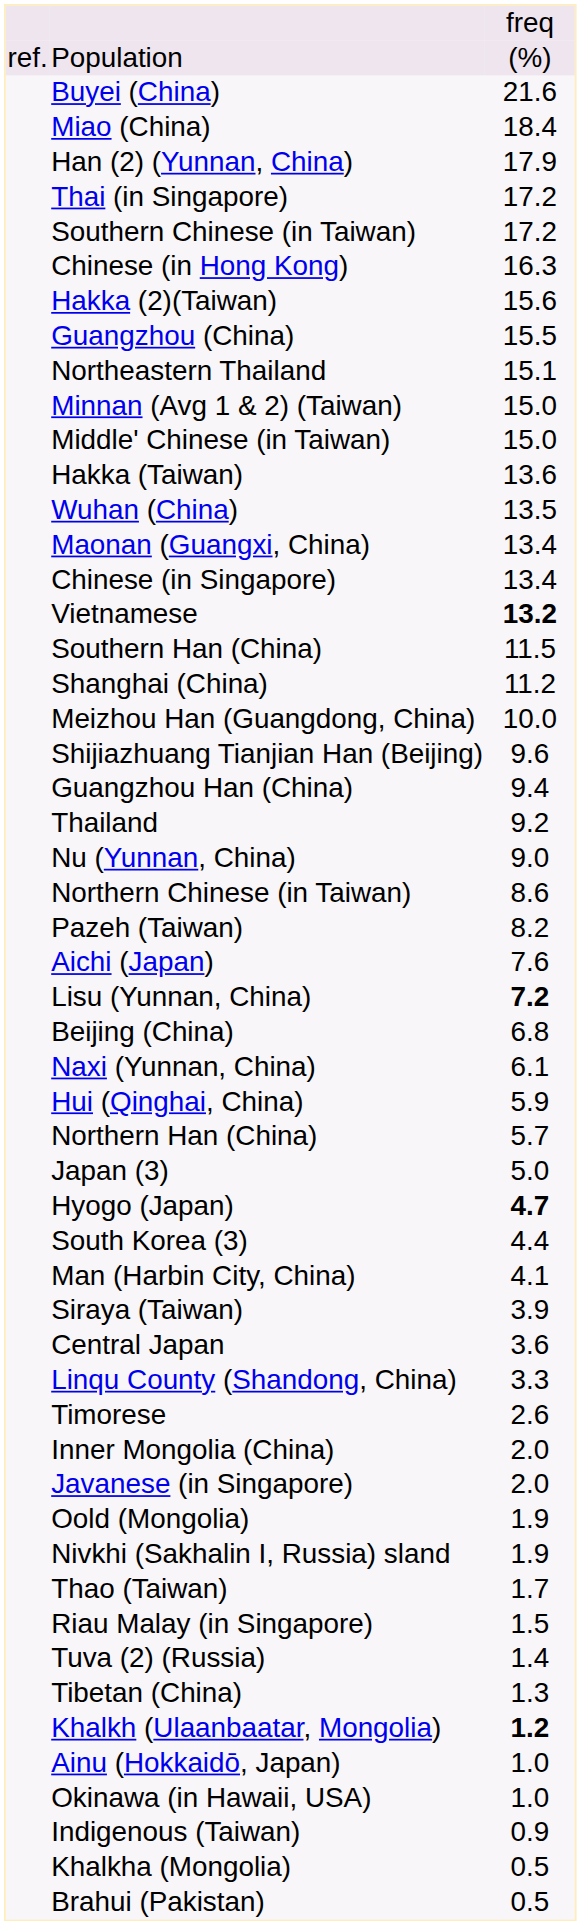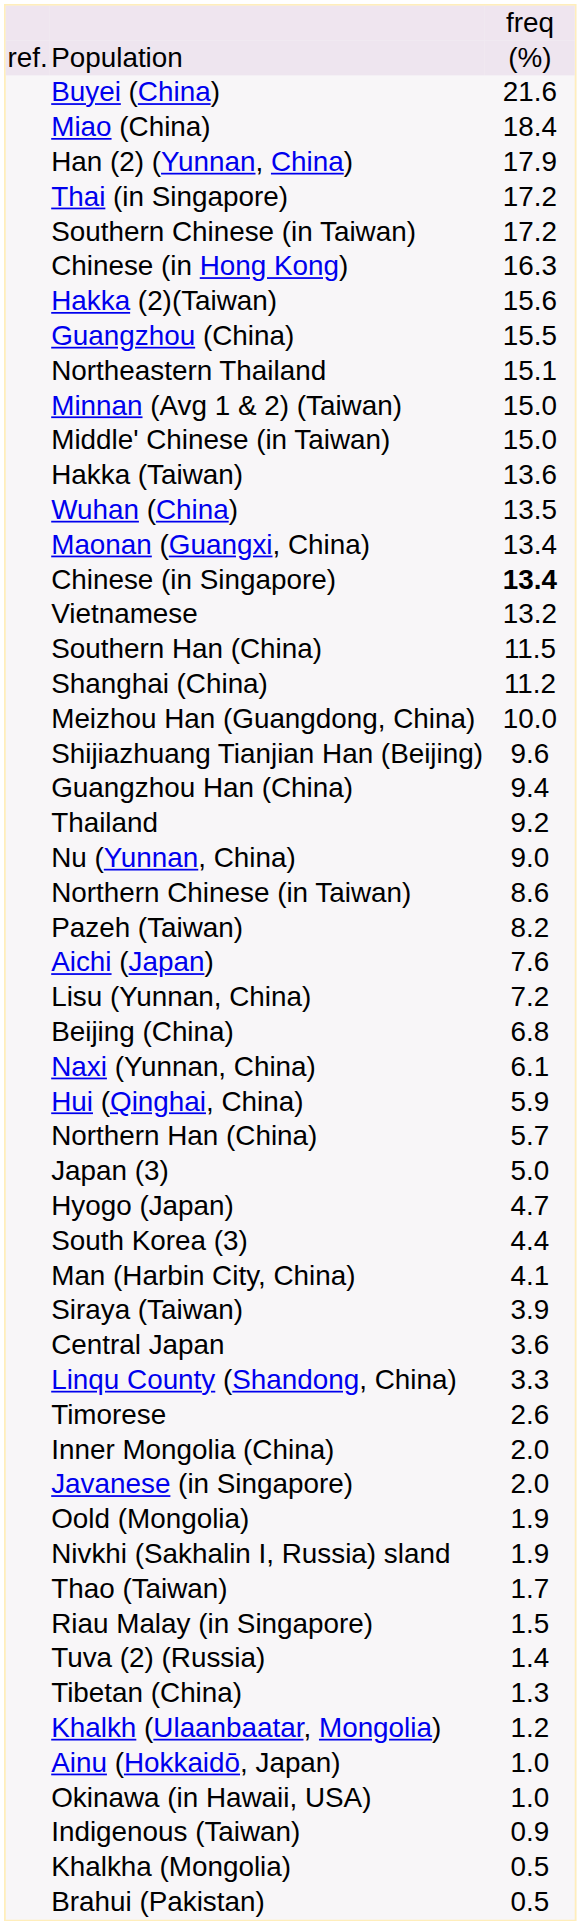(530, 579) normal -> (530, 579) bold
(530, 614) bold -> (530, 614) normal
(530, 997) bold -> (530, 997) normal
(530, 1205) bold -> (530, 1205) normal
(530, 1727) bold -> (530, 1727) normal
